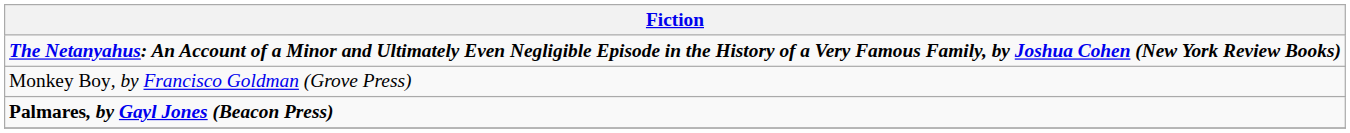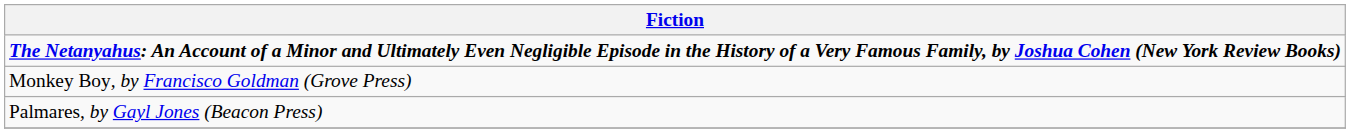(171, 111) bold -> (166, 111) normal
